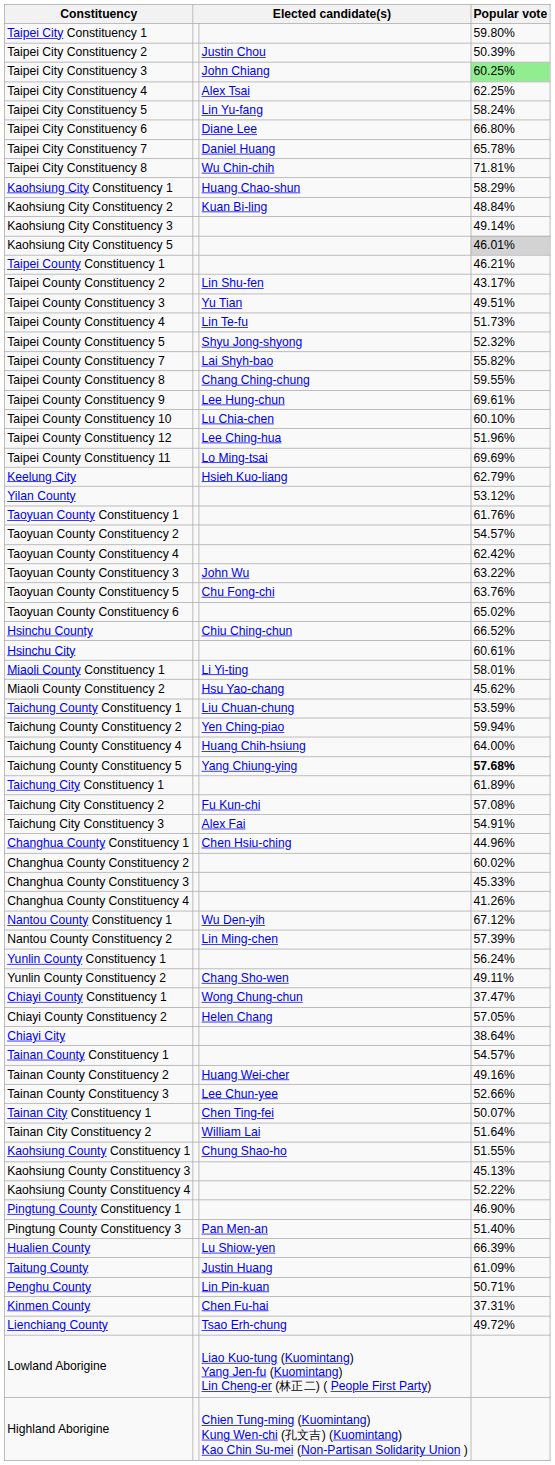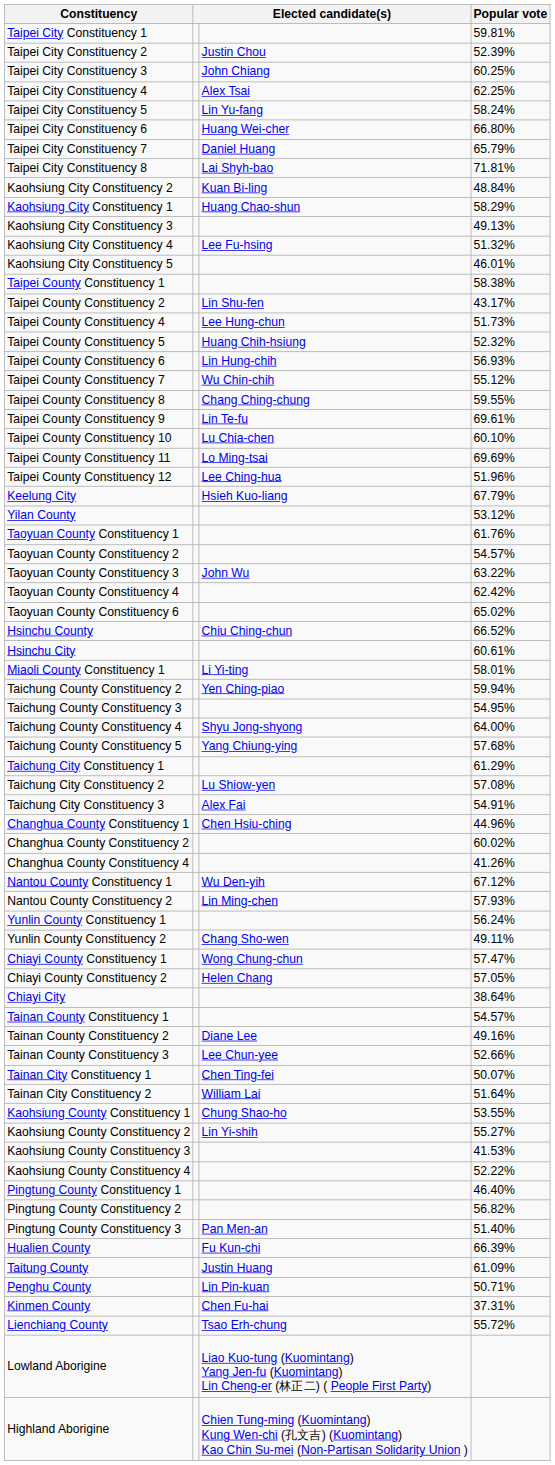(494, 33) 59.80% -> (494, 33) 59.81%
(494, 52) 50.39% -> (494, 52) 52.39%
(494, 71) lightgreen background -> (494, 71) no background
(229, 129) Diane Lee -> (245, 129) Huang Wei-cher
(494, 149) 65.78% -> (494, 149) 65.79%
(238, 168) Wu Chin-chih -> (237, 168) Lai Shyh-bao
rows swapped: (90, 187) <-> (90, 206)
(494, 226) 49.14% -> (494, 226) 49.13%
+ row: (90, 245)
(494, 245) lightgrey background -> (494, 264) no background
(494, 264) 46.21% -> (494, 284) 58.38%
- row: (86, 303)
(225, 322) Lin Te-fu -> (243, 322) Lee Hung-chun
(252, 341) Shyu Jong-shyong -> (254, 341) Huang Chih-hsiung
+ row: (86, 361)
(237, 361) Lai Shyh-bao -> (238, 380) Wu Chin-chih
(494, 361) 55.82% -> (494, 380) 55.12%
(243, 399) Lee Hung-chun -> (225, 419) Lin Te-fu
rows swapped: (89, 457) <-> (89, 438)
(494, 476) 62.79% -> (494, 496) 67.79%
rows swapped: (93, 573) <-> (93, 554)
- row: (93, 592)
- row: (86, 689)
- row: (94, 708)
+ row: (94, 708)
(254, 746) Huang Chih-hsiung -> (252, 727) Shyu Jong-shyong
(494, 766) bold -> (494, 746) normal
(494, 785) 61.89% -> (494, 766) 61.29%
(231, 804) Fu Kun-chi -> (238, 785) Lu Shiow-yen
- row: (98, 881)
(494, 939) 57.39% -> (494, 901) 57.93%
(494, 997) 37.47% -> (494, 959) 57.47%
(245, 1074) Huang Wei-cher -> (229, 1036) Diane Lee
(494, 1151) 51.55% -> (494, 1113) 53.55%
+ row: (99, 1132)
(494, 1171) 45.13% -> (494, 1151) 41.53%
(494, 1209) 46.90% -> (494, 1190) 46.40%
+ row: (94, 1209)
(238, 1248) Lu Shiow-yen -> (231, 1248) Fu Kun-chi
(494, 1325) 49.72% -> (494, 1325) 55.72%
